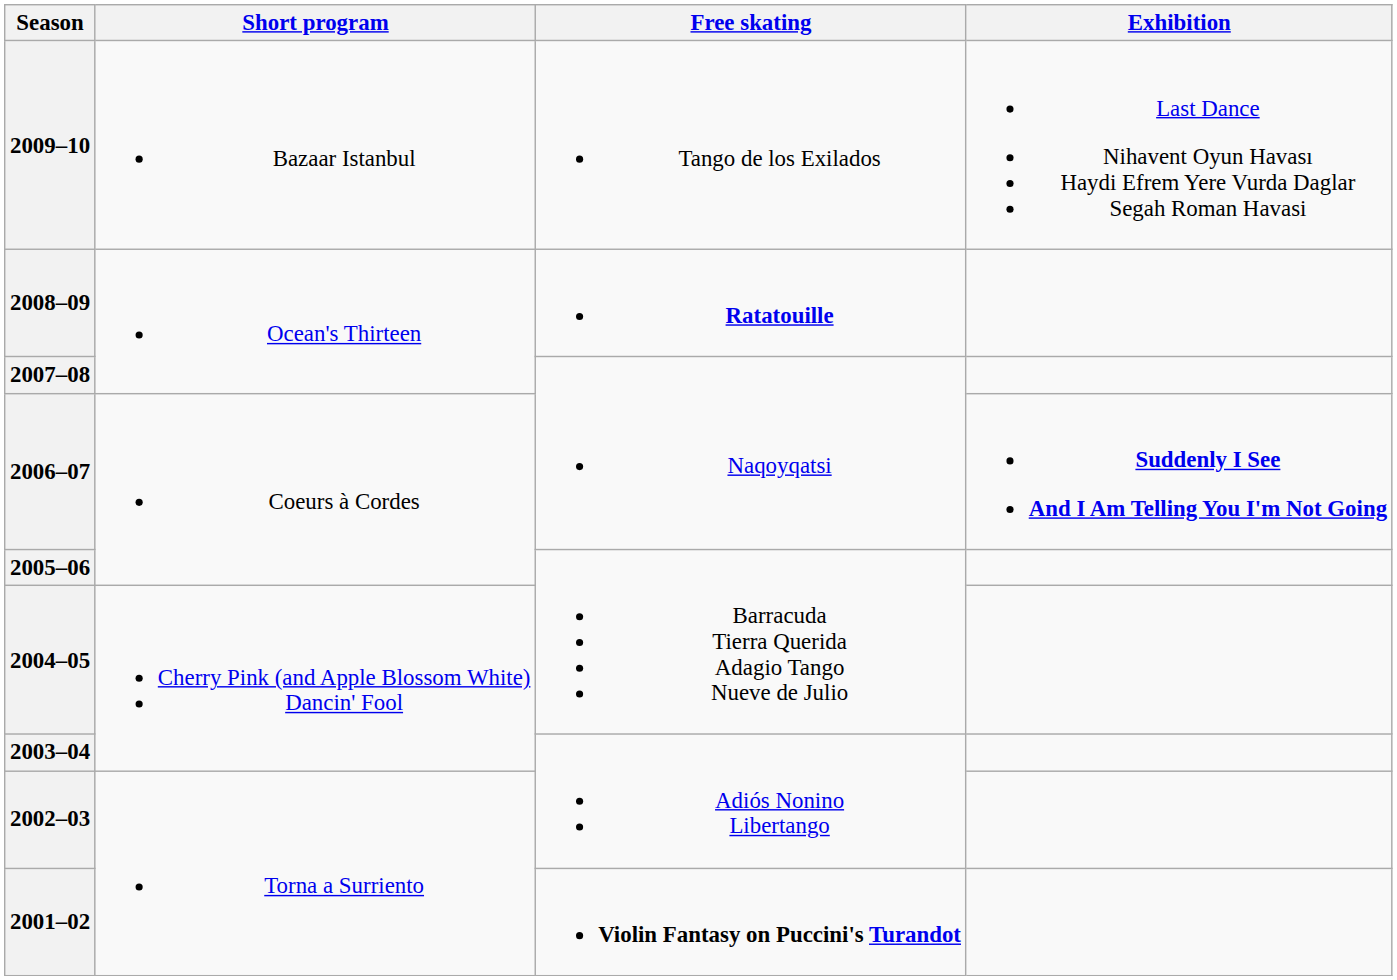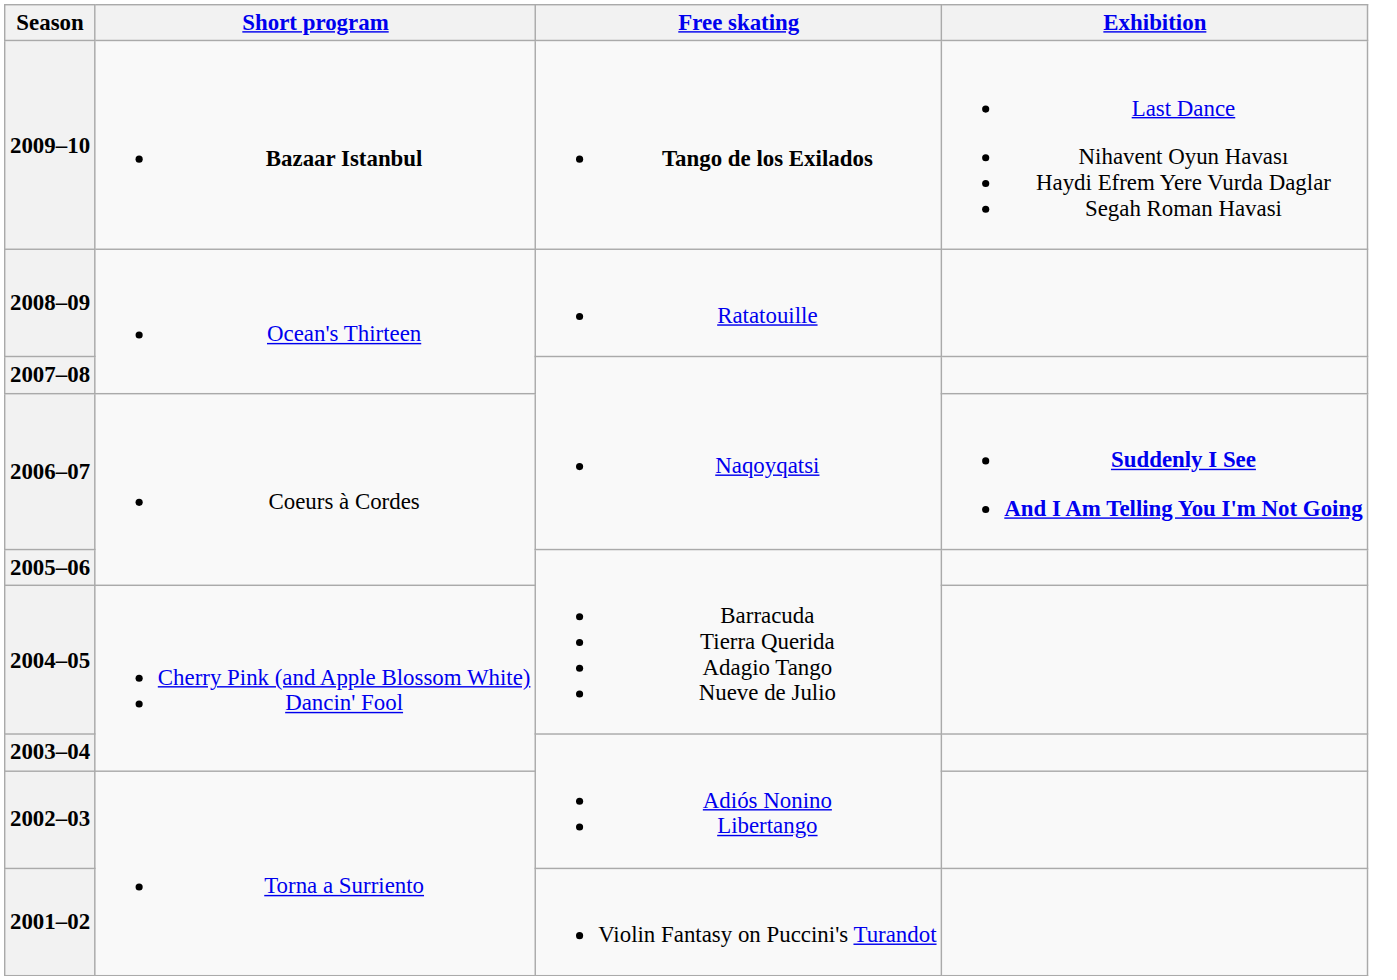(316, 158) normal -> (316, 158) bold
(751, 158) normal -> (739, 158) bold
(751, 316) bold -> (739, 316) normal
(751, 935) bold -> (739, 935) normal
